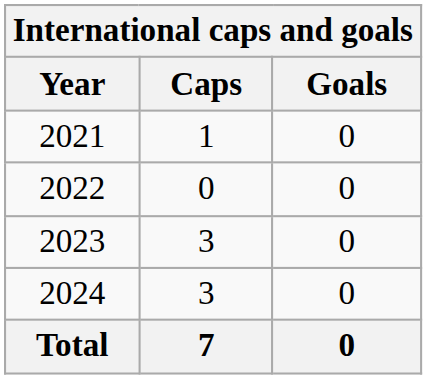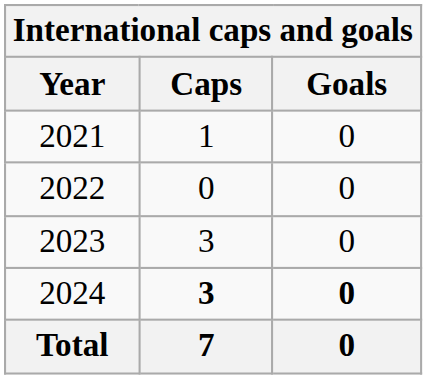(206, 293) normal -> (206, 293) bold
(347, 293) normal -> (347, 293) bold
